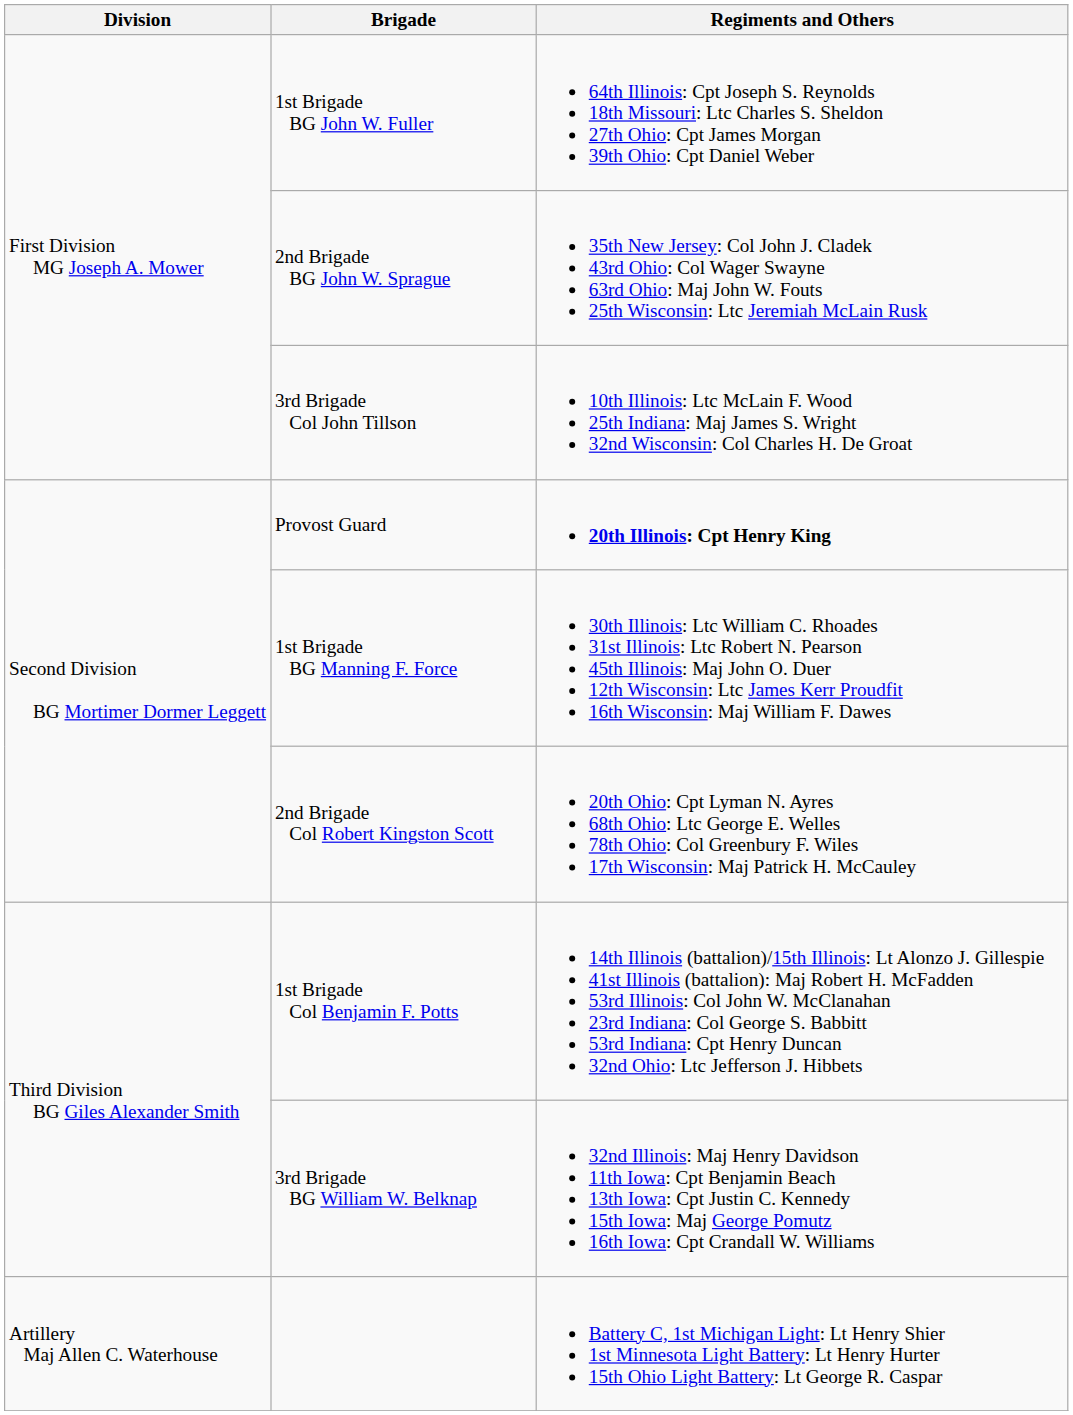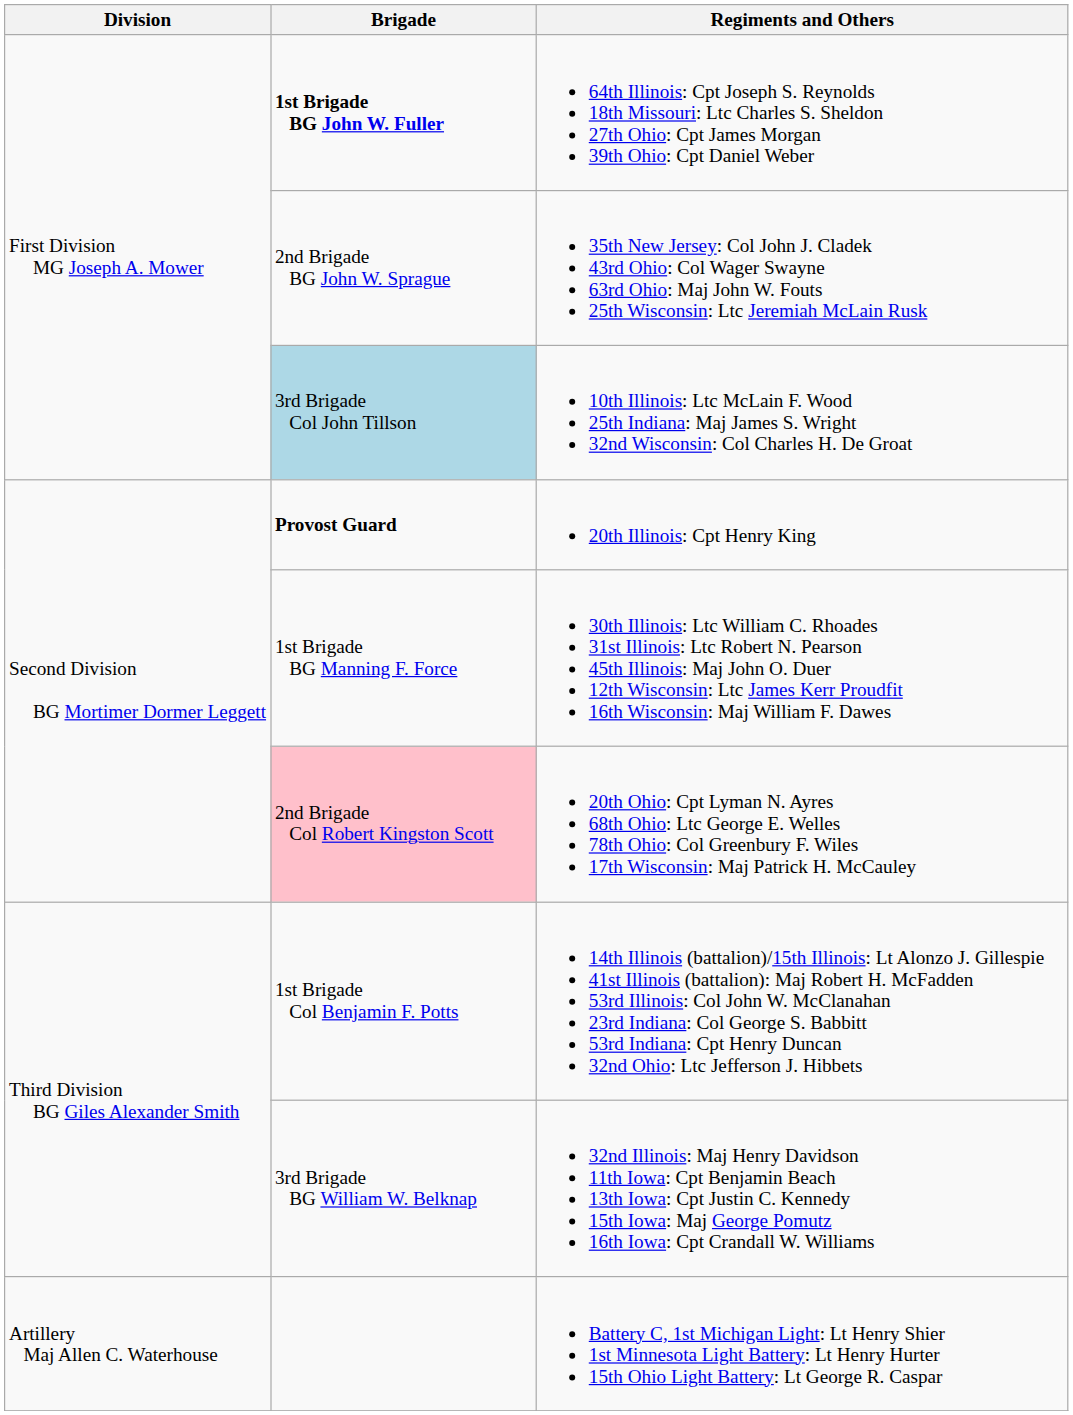(354, 112) normal -> (359, 112) bold
(346, 412) no background -> (346, 412) lightblue background
(331, 524) normal -> (336, 524) bold
(802, 535) bold -> (802, 535) normal
(384, 824) no background -> (384, 824) pink background
